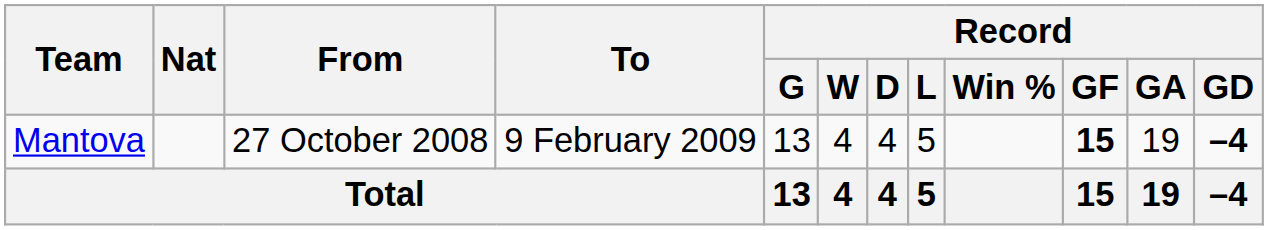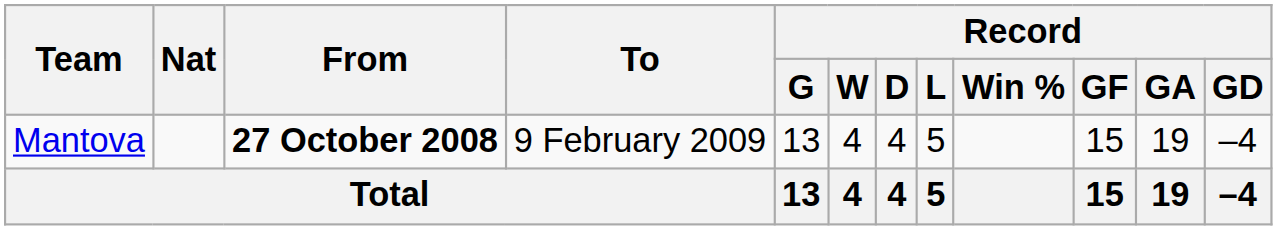(360, 140) normal -> (365, 140) bold
(1095, 140) bold -> (1105, 140) normal
(1228, 140) bold -> (1238, 140) normal
